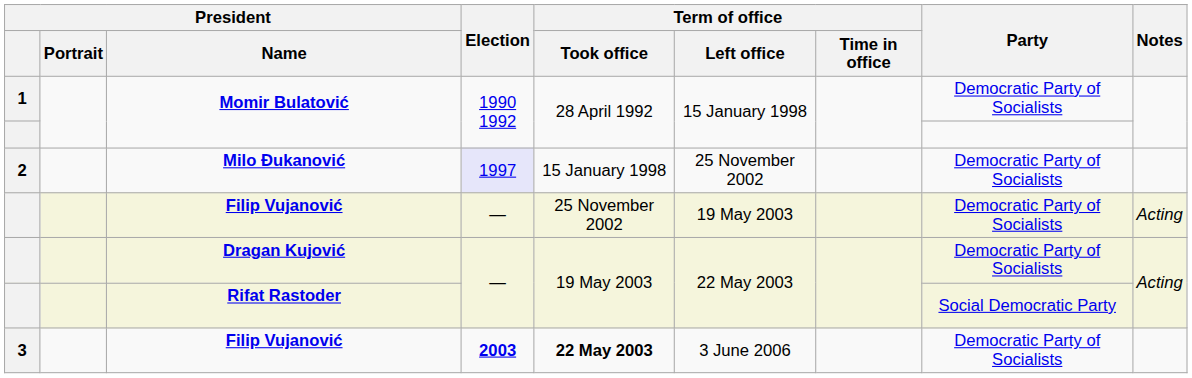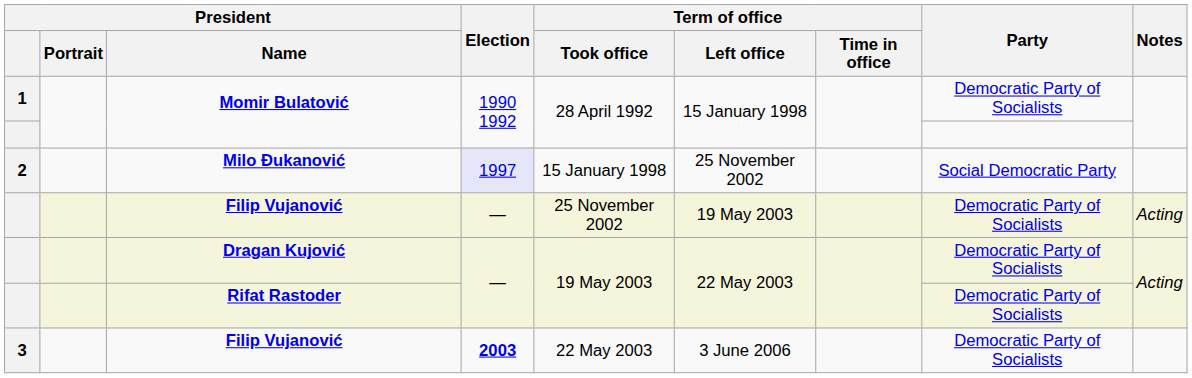(1027, 170) Democratic Party of Socialists -> (1027, 170) Social Democratic Party
(1027, 305) Social Democratic Party -> (1027, 305) Democratic Party of Socialists
(604, 350) bold -> (604, 350) normal
